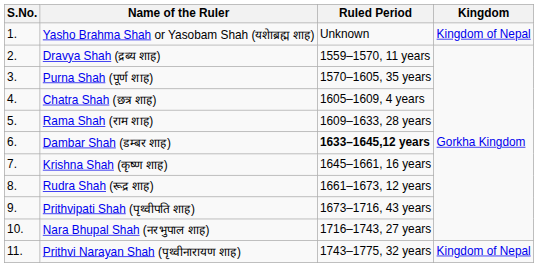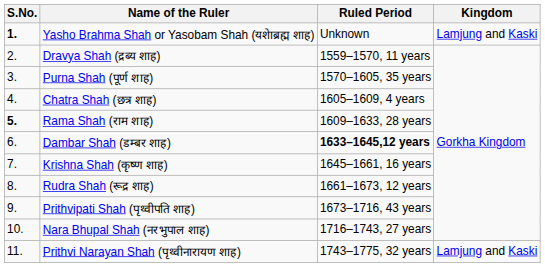(12, 34) normal -> (12, 34) bold
(484, 34) Kingdom of Nepal -> (487, 34) Lamjung and Kaski
(12, 121) normal -> (12, 121) bold
(484, 251) Kingdom of Nepal -> (487, 251) Lamjung and Kaski
